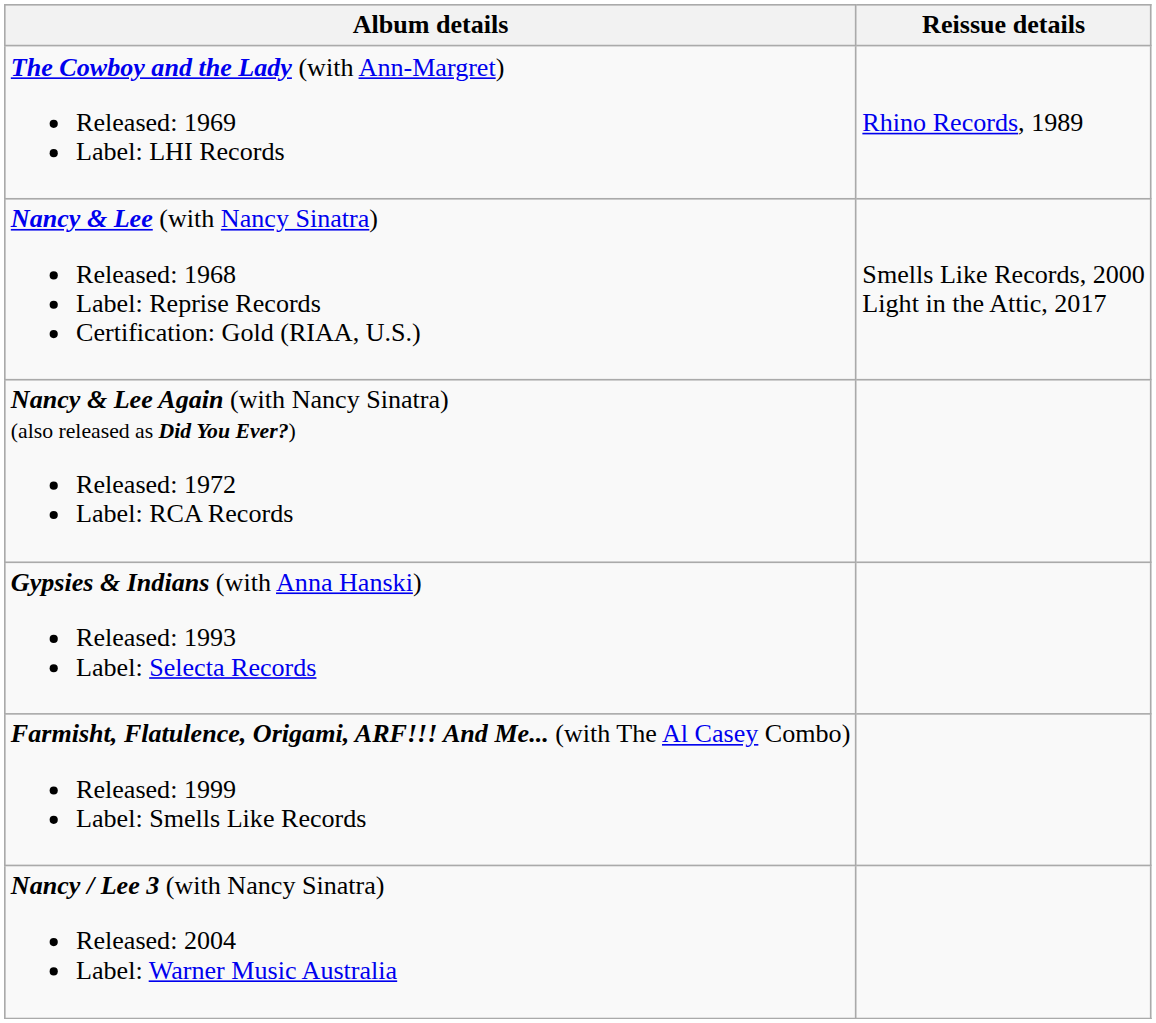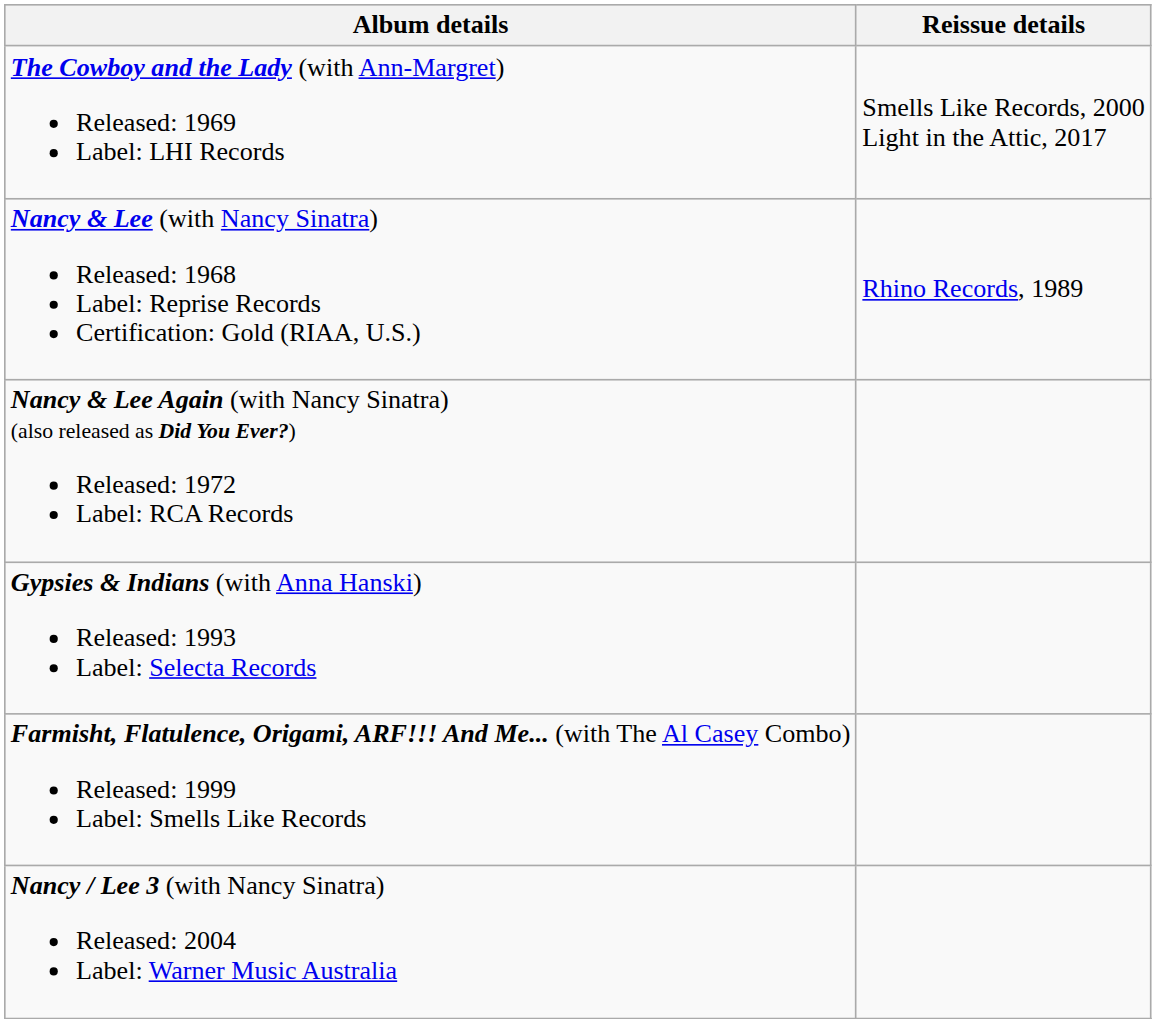(973, 121) Rhino Records, 1989 -> (1004, 121) Smells Like Records, 2000 Light in the Attic, 2017
(1004, 288) Smells Like Records, 2000 Light in the Attic, 2017 -> (973, 288) Rhino Records, 1989
